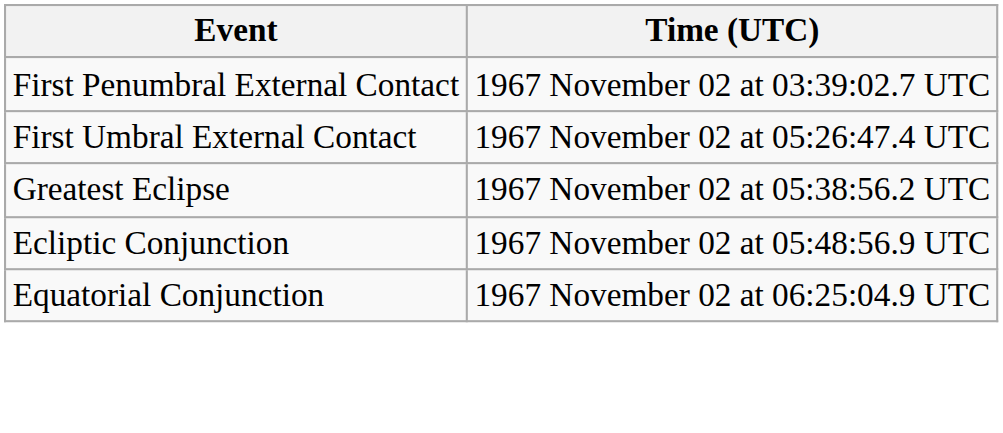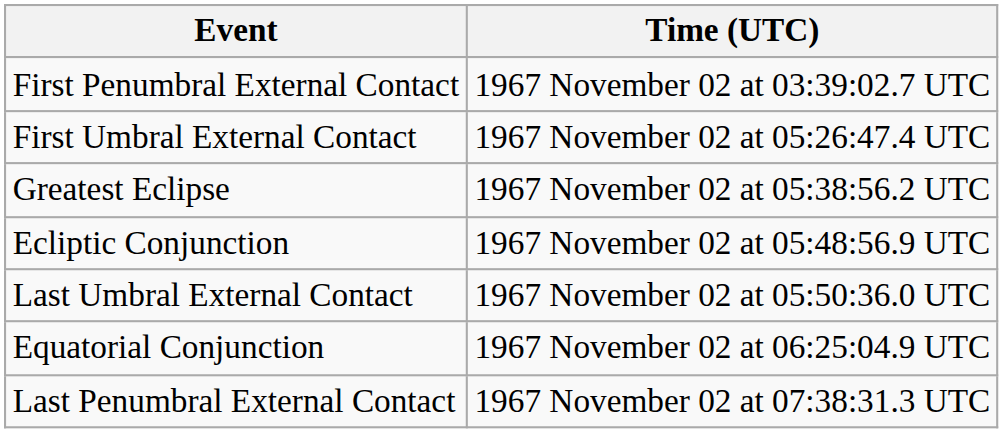+ row: (213, 294)
+ row: (234, 400)
